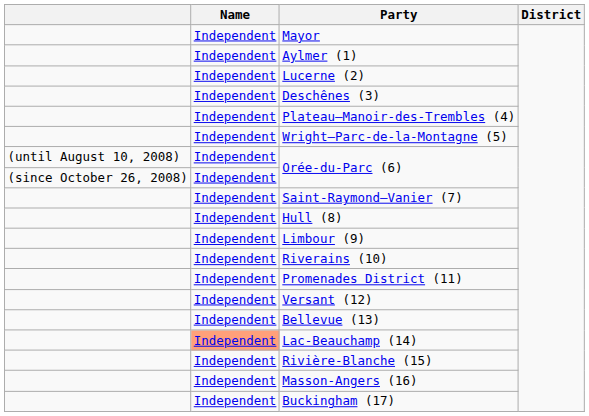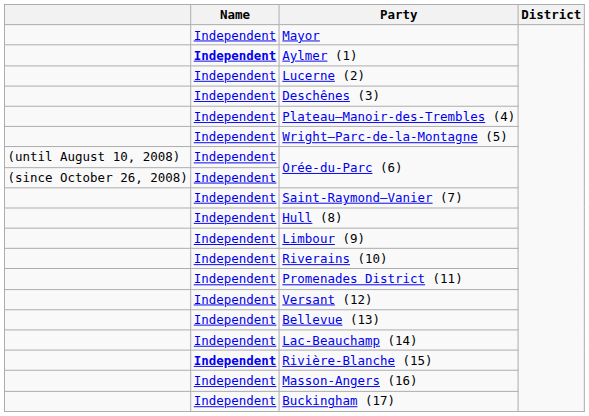(235, 55) normal -> (235, 55) bold
(235, 340) lightsalmon background -> (235, 340) no background
(235, 360) normal -> (235, 360) bold
